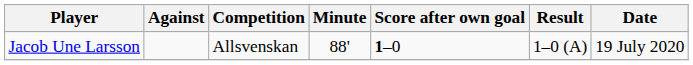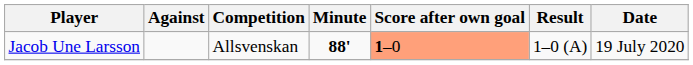(340, 45) normal -> (340, 45) bold
(387, 45) no background -> (387, 45) lightsalmon background
